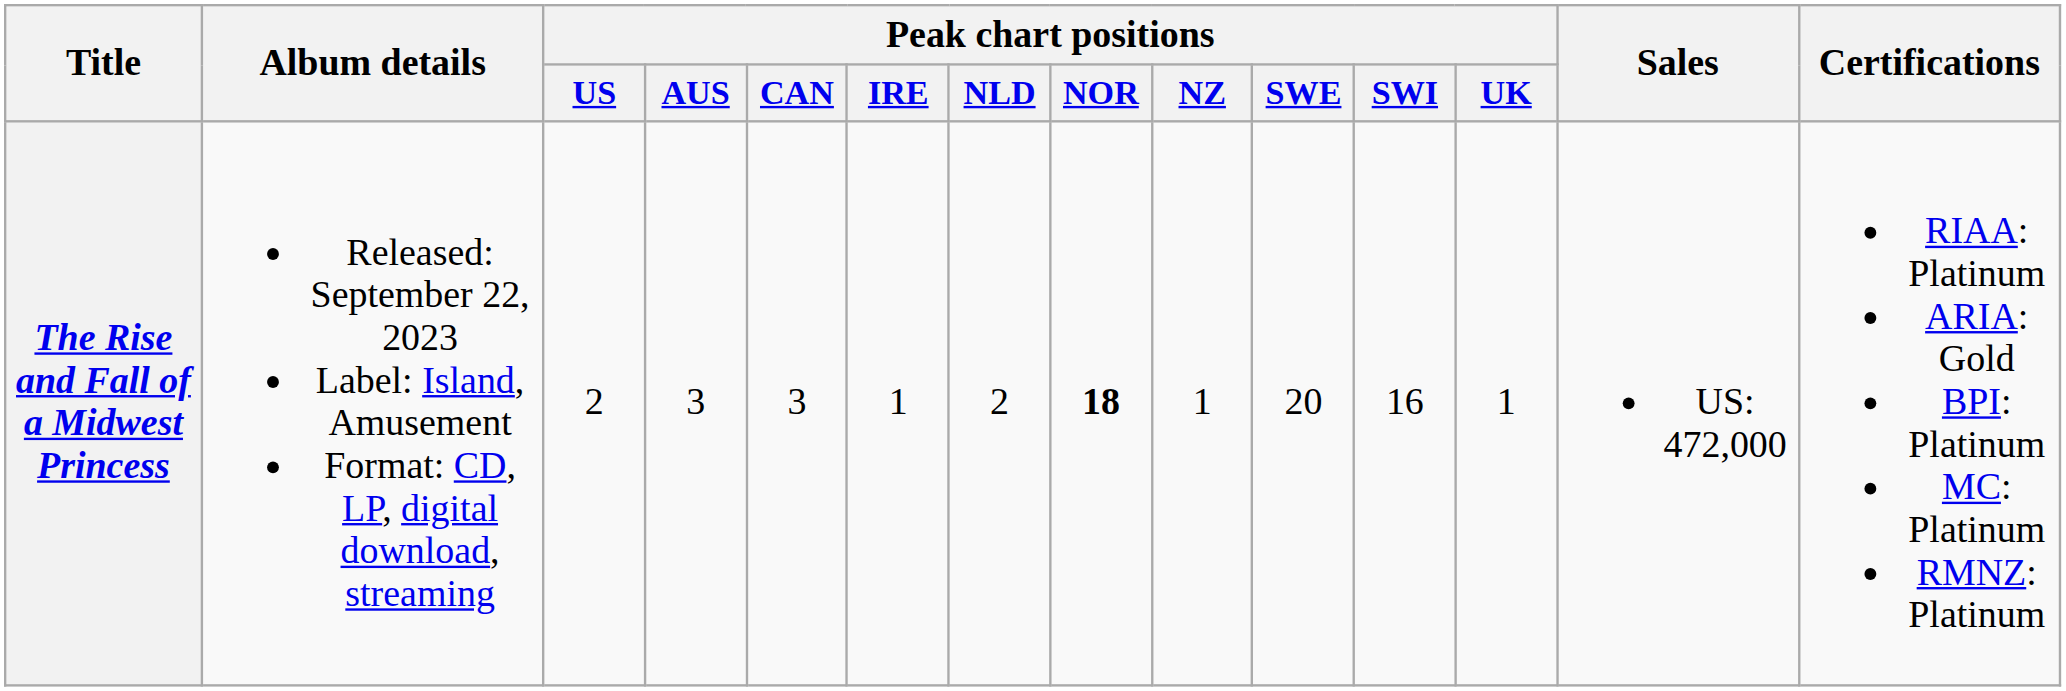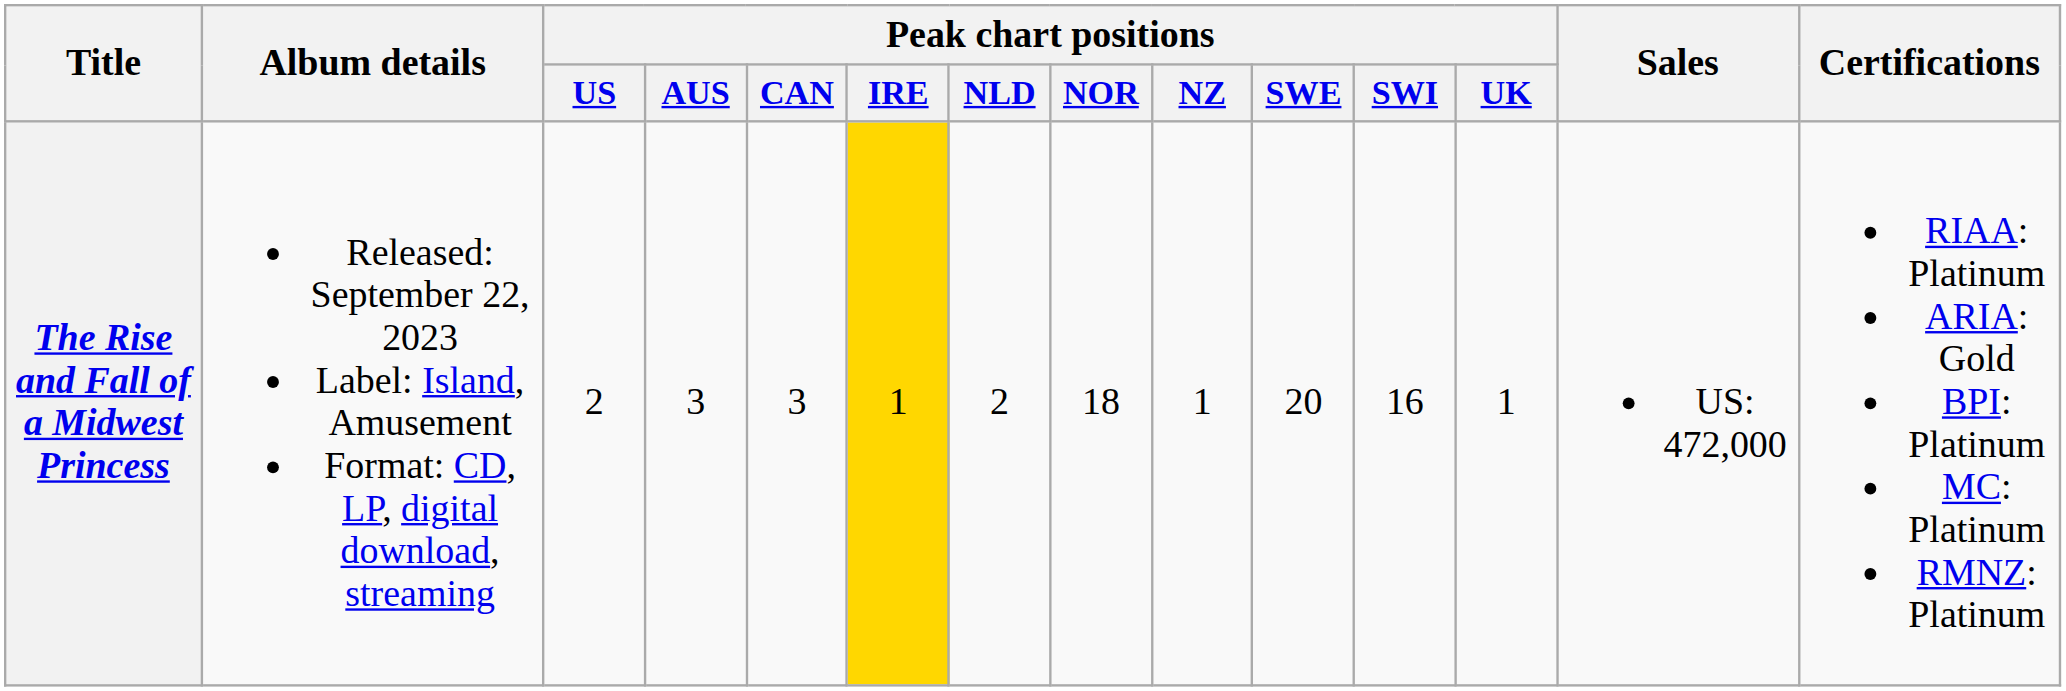(898, 402) no background -> (898, 402) gold background
(1101, 402) bold -> (1101, 402) normal
